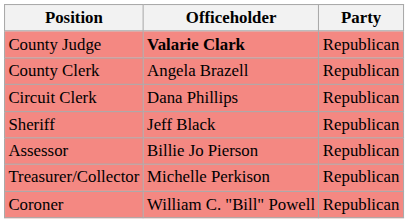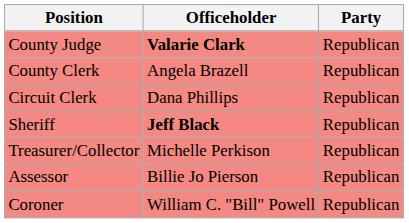(181, 124) normal -> (183, 124) bold
rows swapped: (74, 177) <-> (38, 151)
